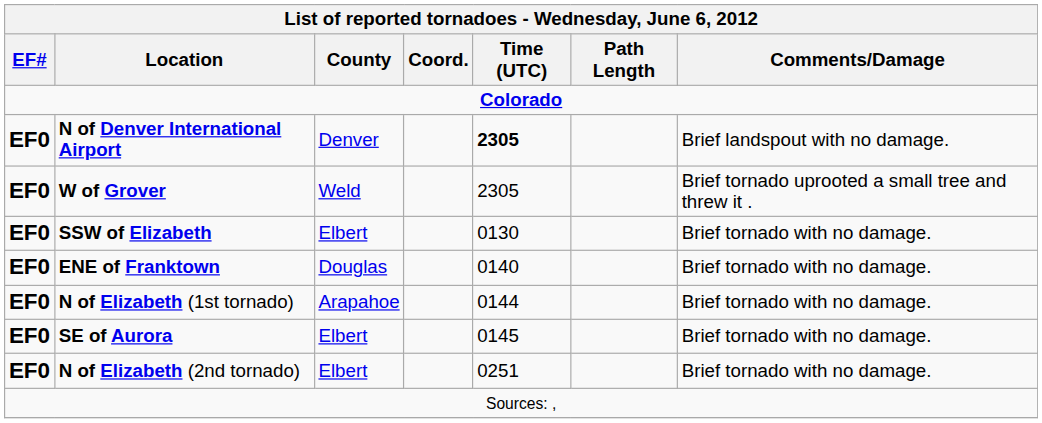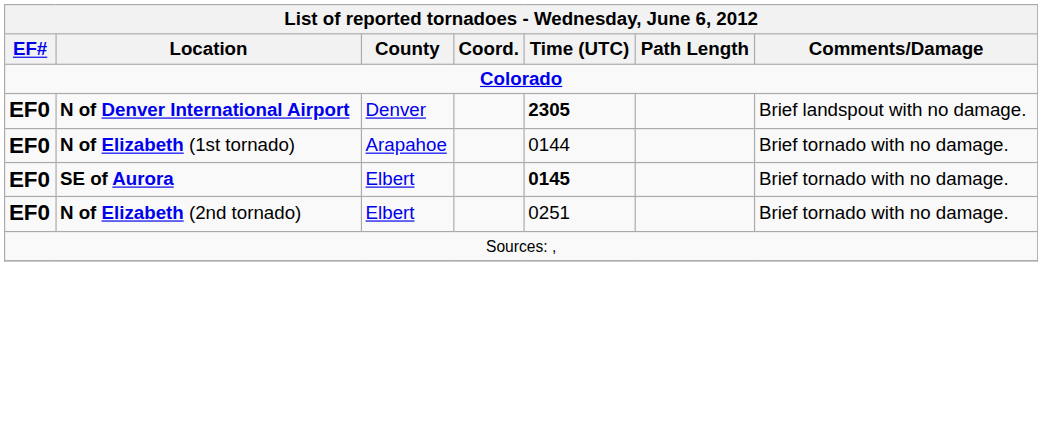- row: (112, 190)
- row: (135, 233)
- row: (139, 267)
(498, 336) normal -> (549, 179) bold
